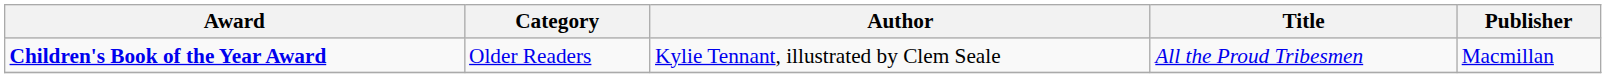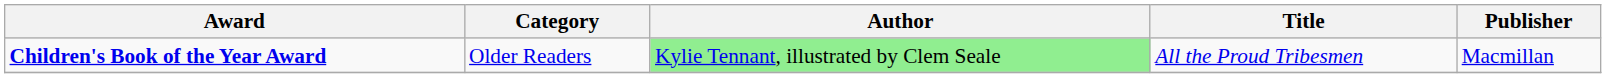(828, 55) no background -> (828, 55) lightgreen background
